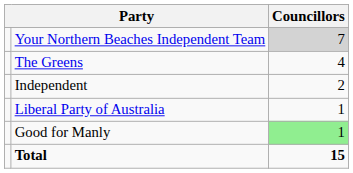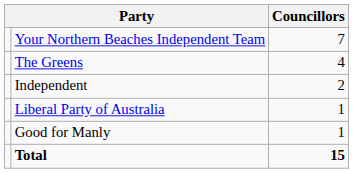(341, 39) lightgrey background -> (341, 39) no background
(341, 132) lightgreen background -> (341, 132) no background
